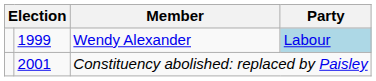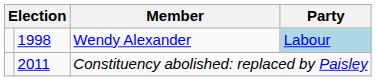(34, 40) 1999 -> (34, 40) 1998
(34, 64) 2001 -> (34, 64) 2011
